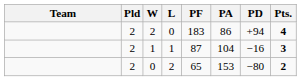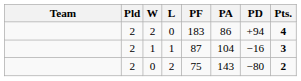(196, 66) 65 -> (196, 66) 75
(226, 66) 153 -> (226, 66) 143
